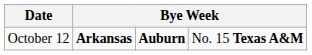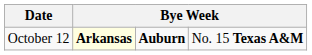(104, 38) no background -> (104, 38) lightyellow background
